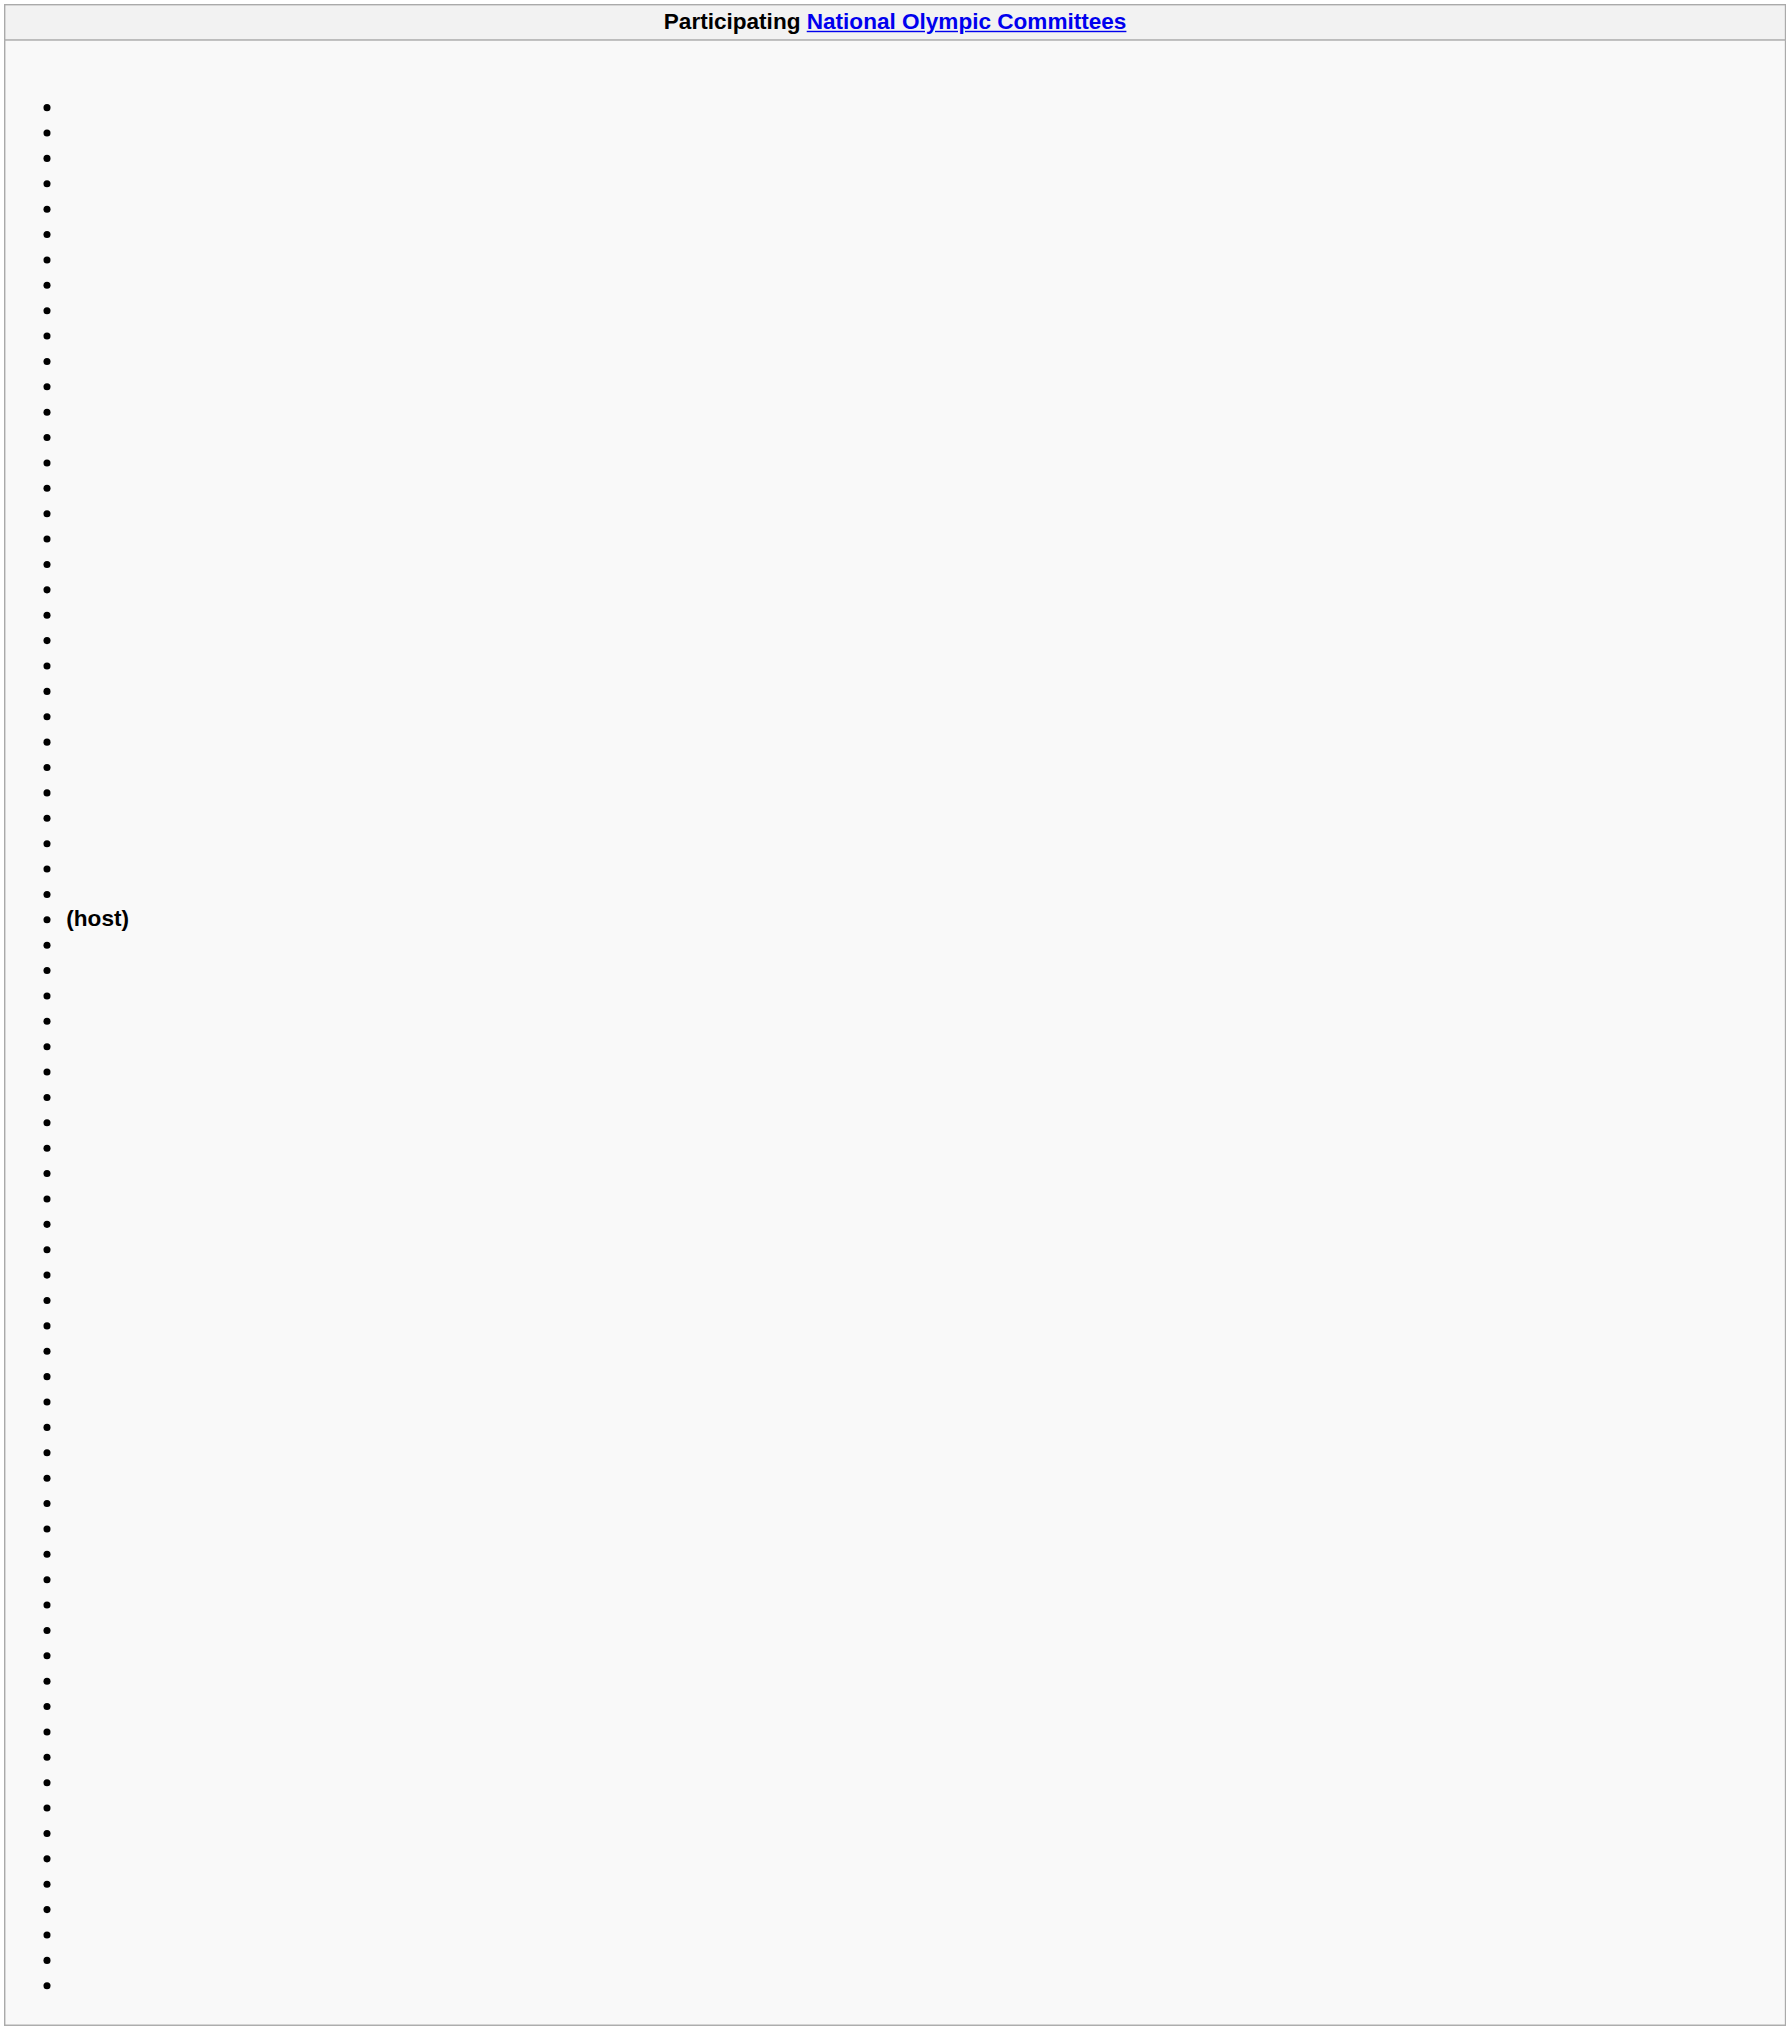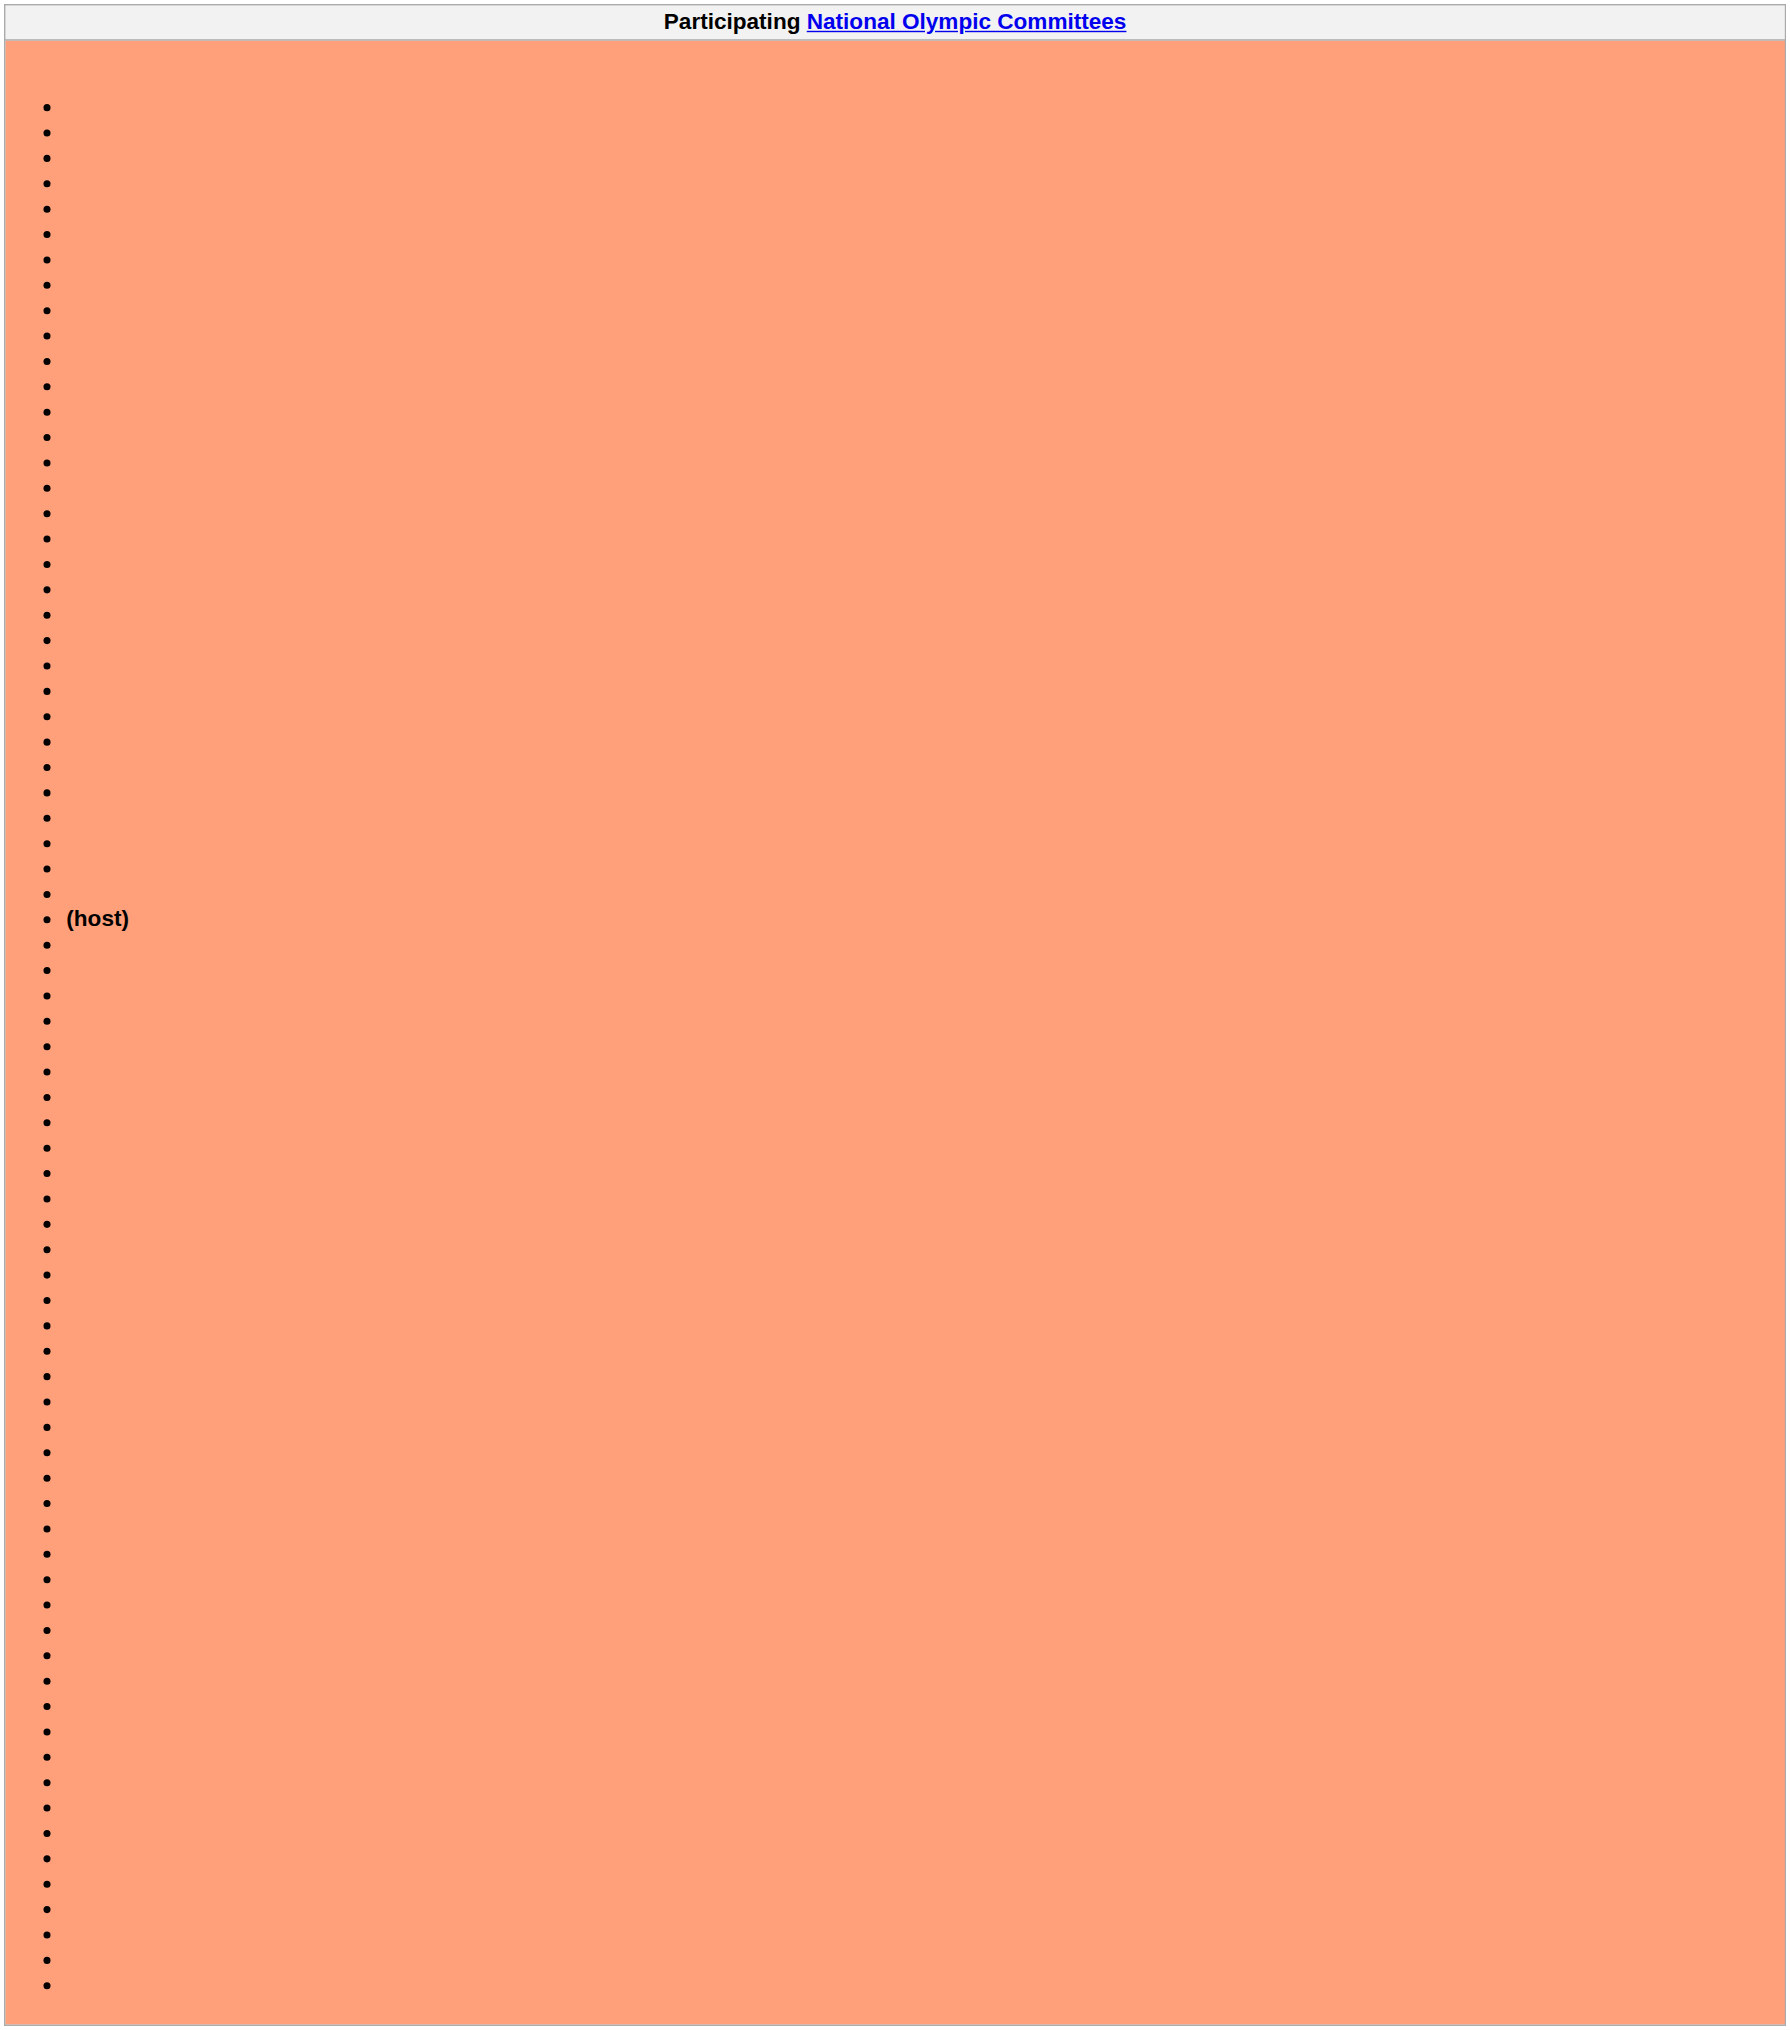(895, 1045) no background -> (895, 1045) lightsalmon background
